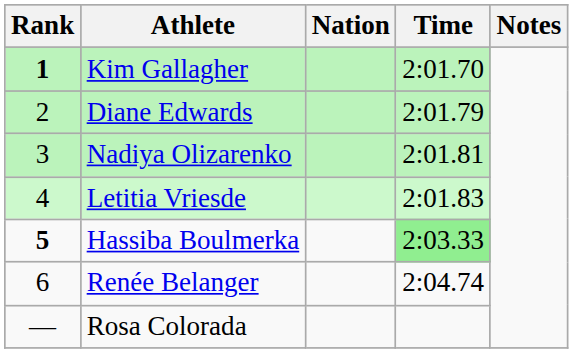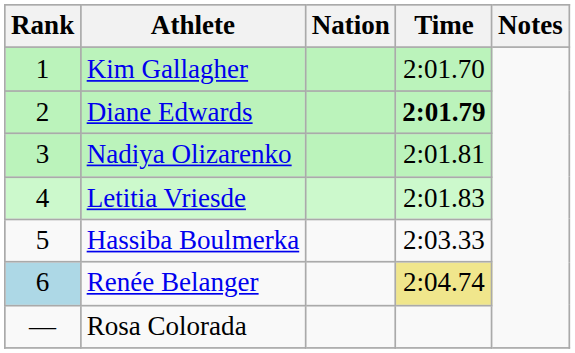(43, 68) bold -> (43, 68) normal
(443, 111) normal -> (444, 111) bold
(43, 240) bold -> (43, 240) normal
(443, 240) lightgreen background -> (444, 240) no background
(43, 283) no background -> (43, 283) lightblue background
(443, 283) no background -> (444, 283) khaki background
